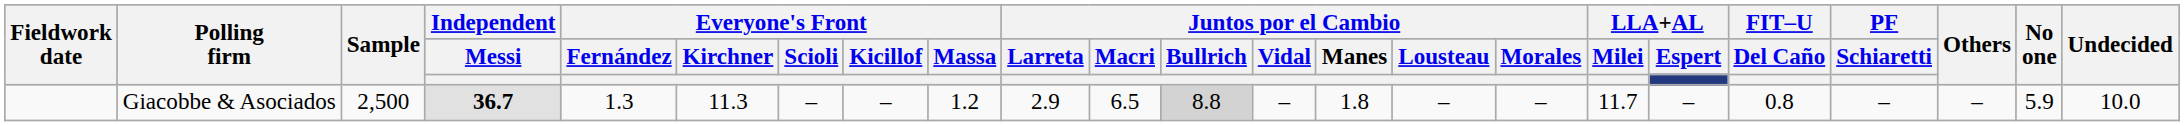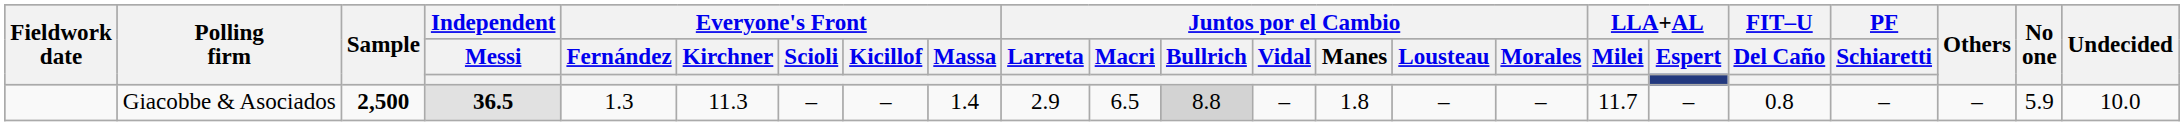(383, 101) normal -> (383, 101) bold
(493, 101) 36.7 -> (493, 101) 36.5
(965, 101) 1.2 -> (965, 101) 1.4
